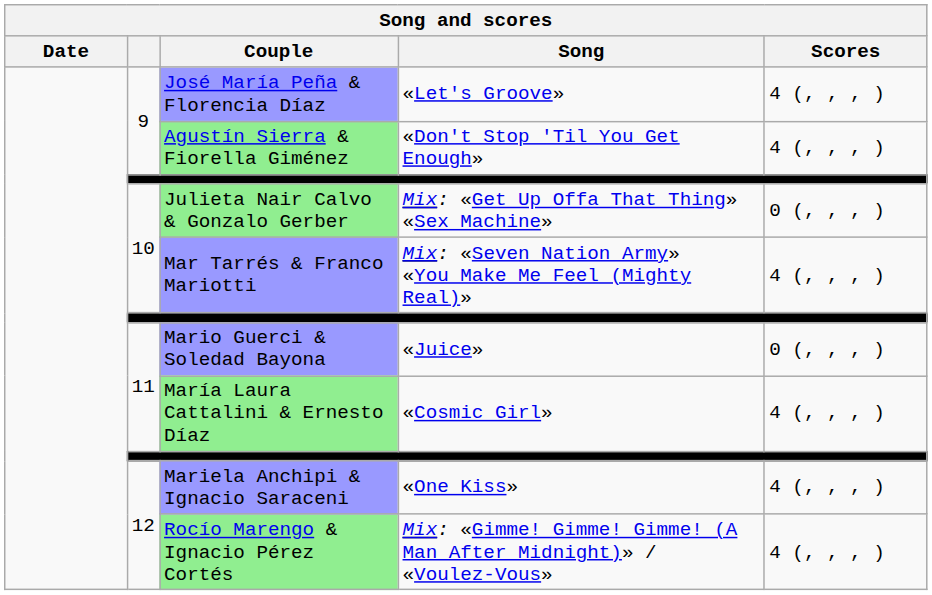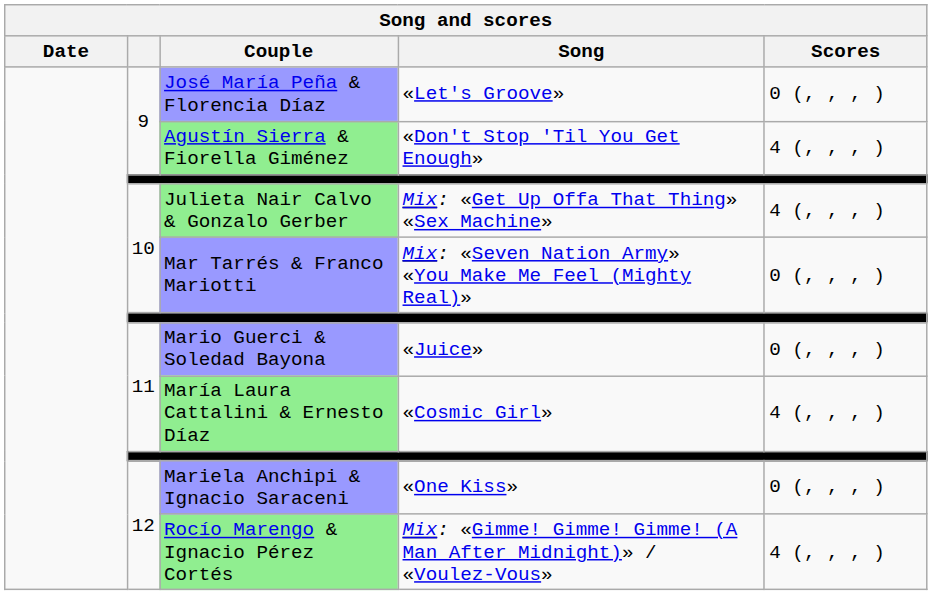(827, 94) 4 (, , , ) -> (827, 94) 0 (, , , )
(827, 211) 0 (, , , ) -> (827, 211) 4 (, , , )
(827, 275) 4 (, , , ) -> (827, 275) 0 (, , , )
(827, 487) 4 (, , , ) -> (827, 487) 0 (, , , )
